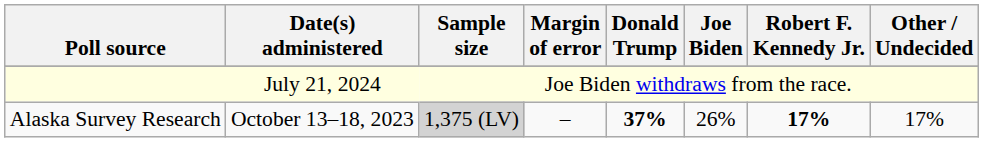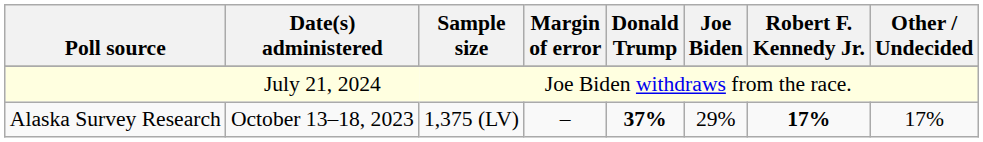(472, 119) lightgrey background -> (472, 119) no background
(716, 119) 26% -> (716, 119) 29%
